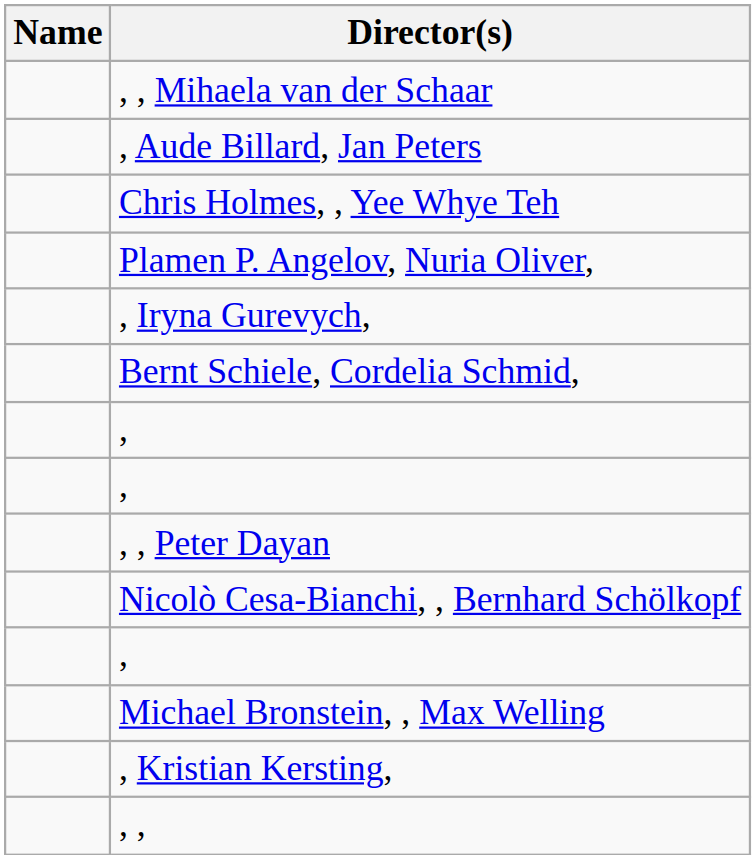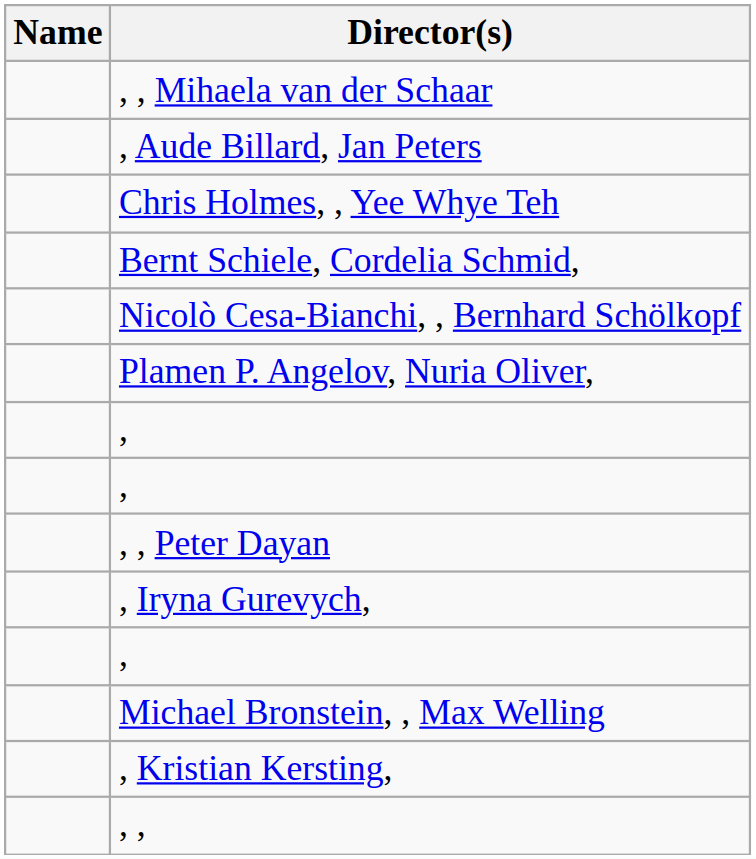(356, 259) Plamen P. Angelov, Nuria Oliver, -> (349, 259) Bernt Schiele, Cordelia Schmid,
(245, 315) , Iryna Gurevych, -> (430, 315) Nicolò Cesa-Bianchi, , Bernhard Schölkopf
(349, 372) Bernt Schiele, Cordelia Schmid, -> (356, 372) Plamen P. Angelov, Nuria Oliver,
(430, 598) Nicolò Cesa-Bianchi, , Bernhard Schölkopf -> (245, 598) , Iryna Gurevych,
